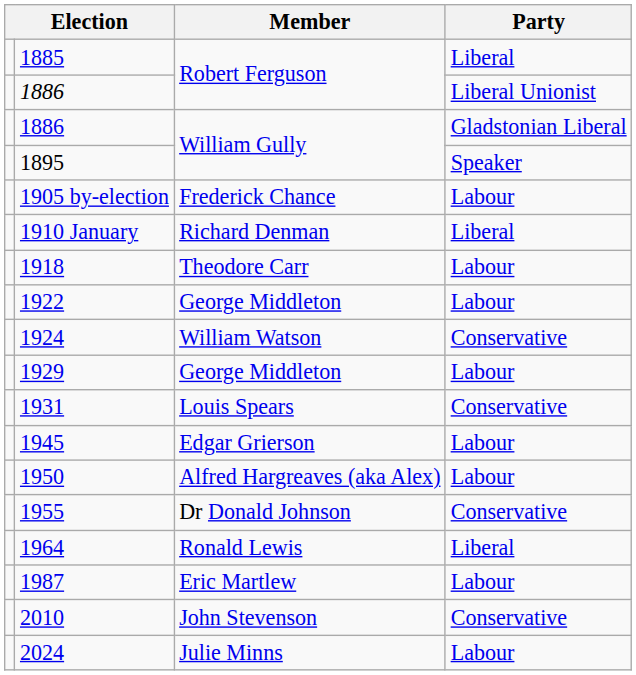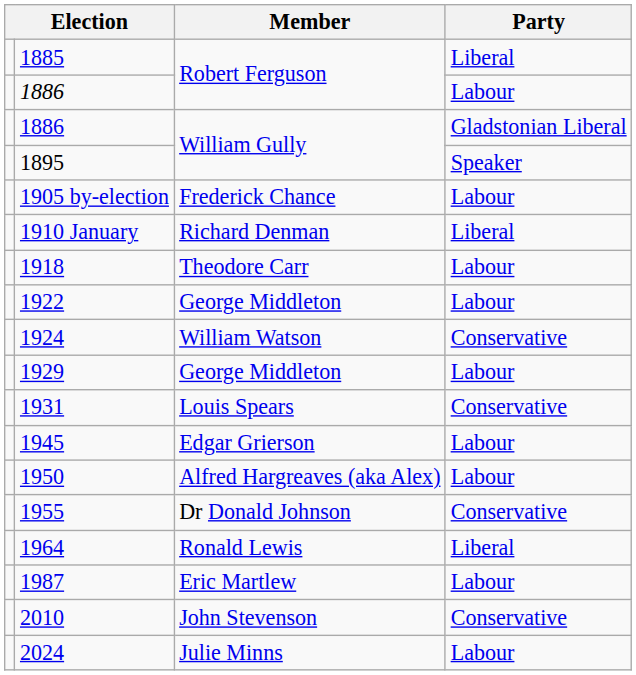(523, 92) Liberal Unionist -> (483, 92) Labour
